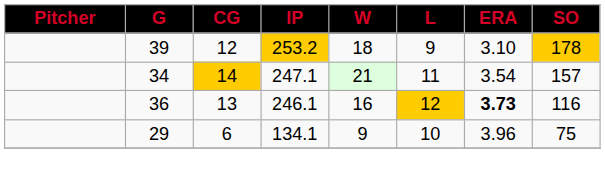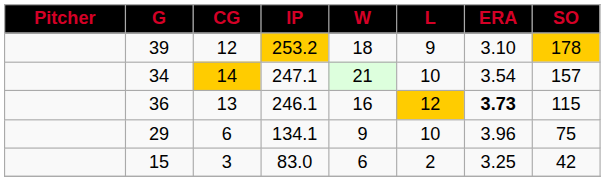(430, 76) 11 -> (430, 76) 10
(566, 104) 116 -> (566, 104) 115
+ row: (159, 162)
